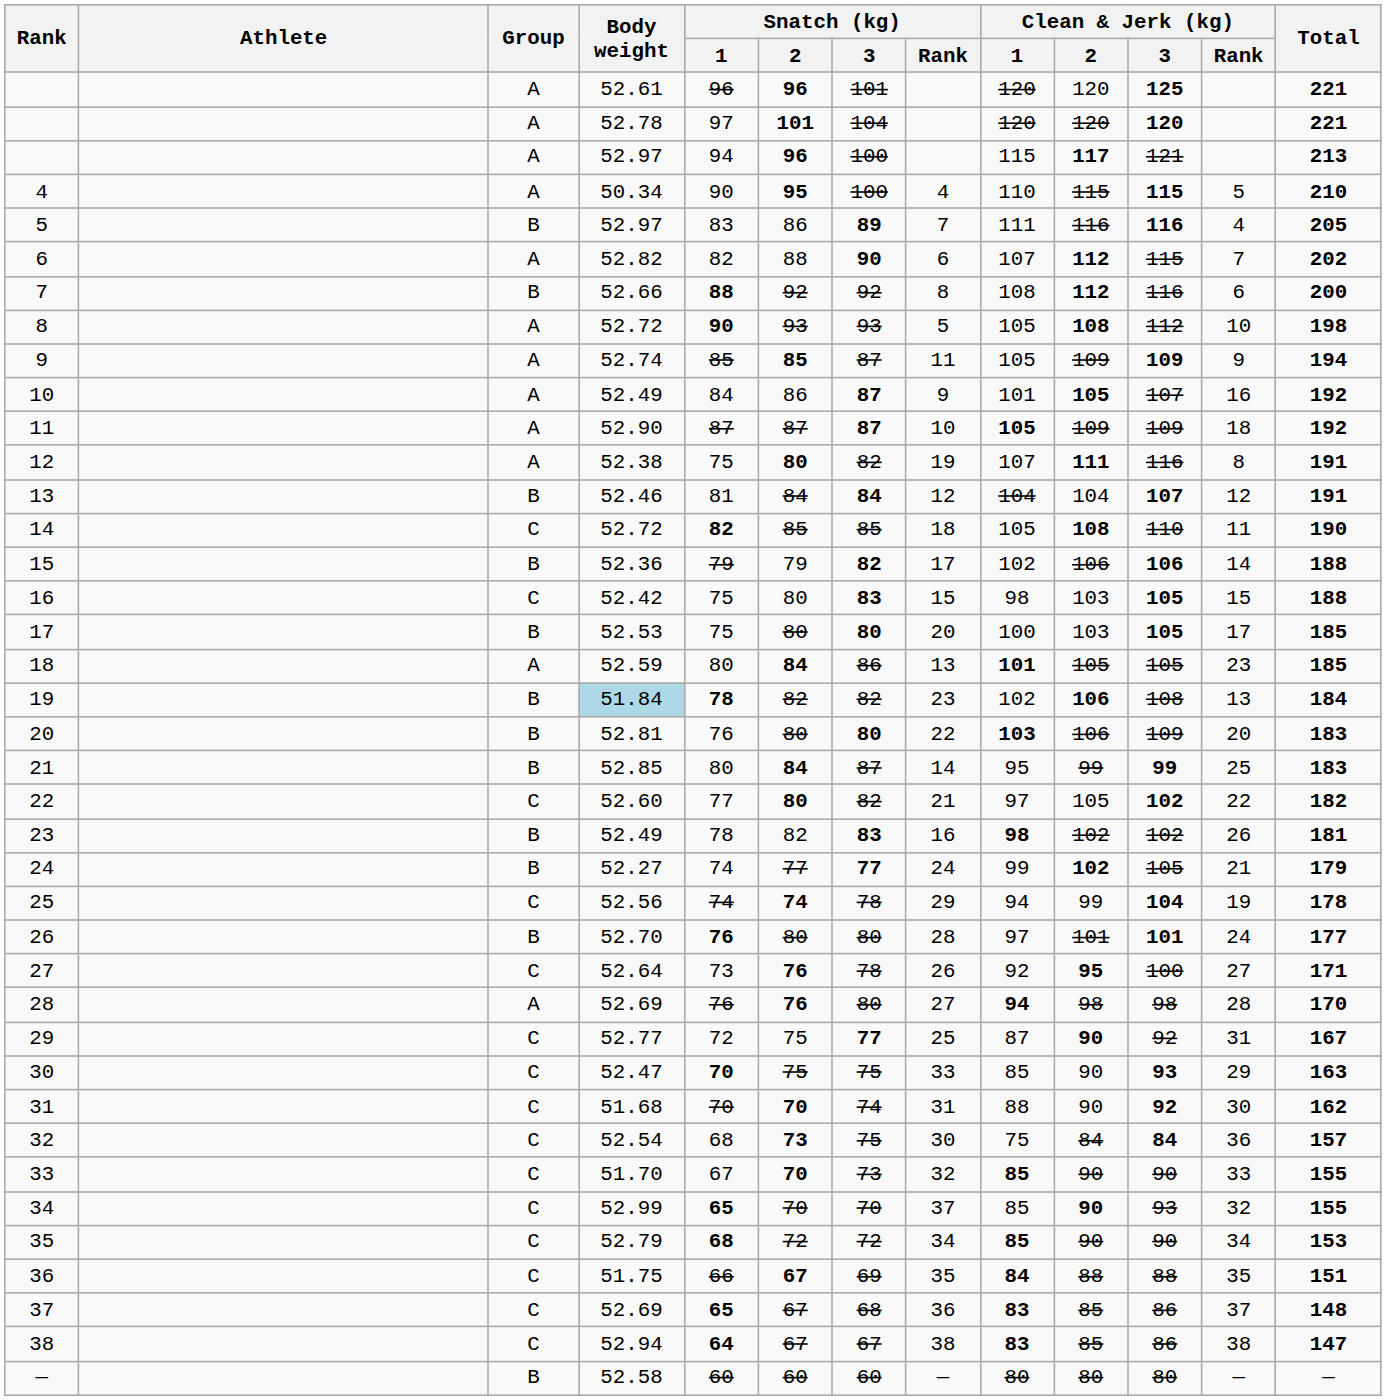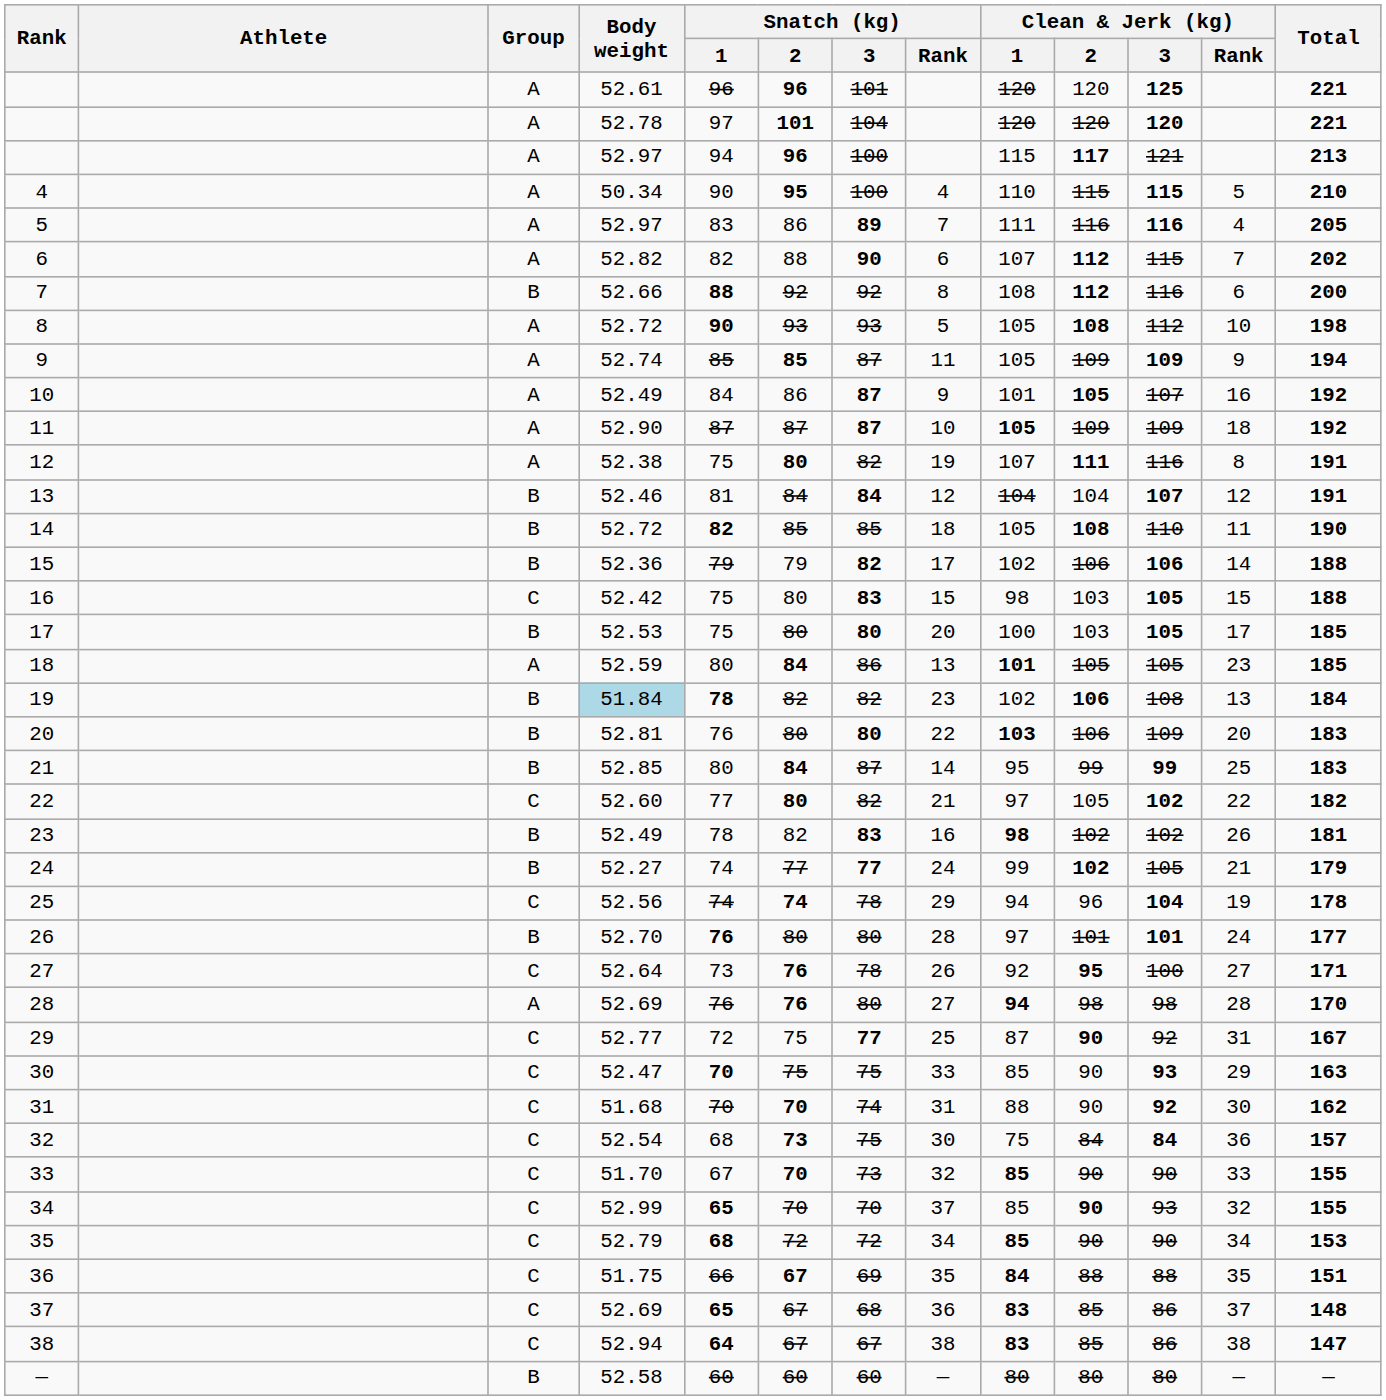(534, 225) B -> (534, 225) A
(534, 530) C -> (534, 530) B
(1091, 903) 99 -> (1091, 903) 96
